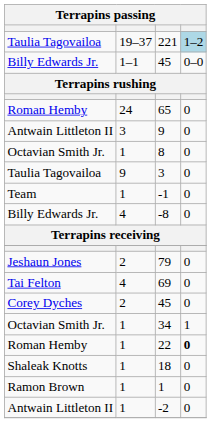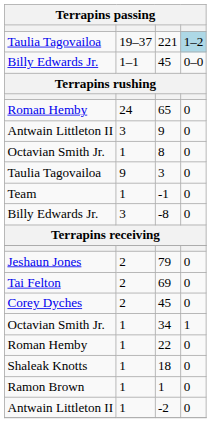(122, 214) 4 -> (122, 214) 3
(122, 282) 4 -> (122, 282) 2
(187, 345) bold -> (187, 345) normal
